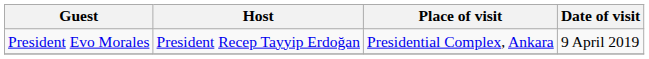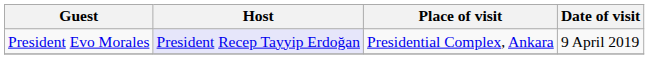(258, 41) no background -> (258, 41) lavender background
